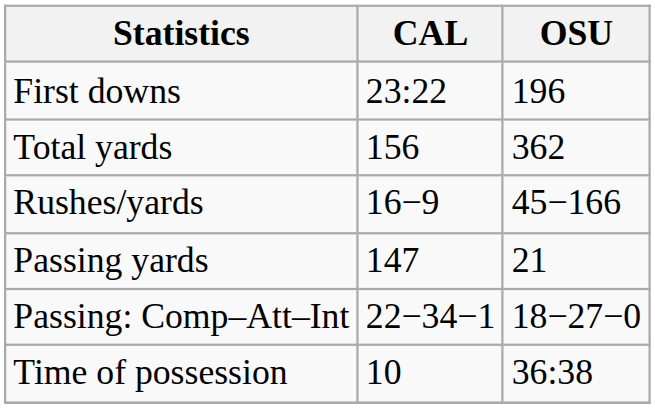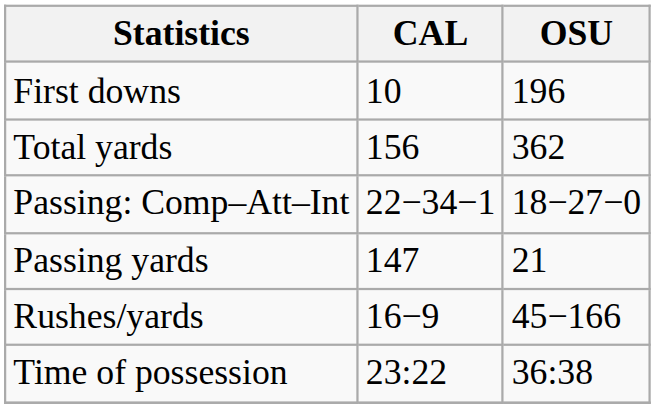(406, 90) 23:22 -> (384, 90) 10
rows swapped: (108, 203) <-> (181, 316)
(384, 372) 10 -> (406, 372) 23:22
